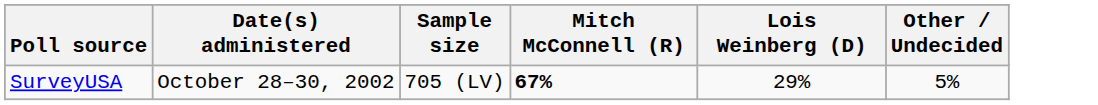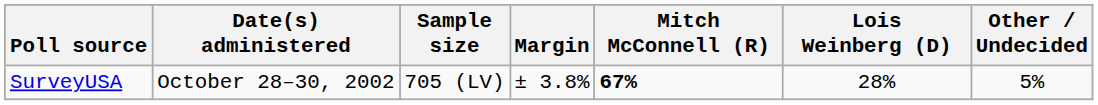+ column: (552, 47)
(792, 82) 29% -> (877, 82) 28%
